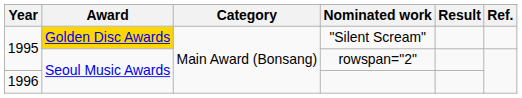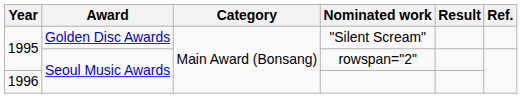(108, 37) gold background -> (108, 37) no background
